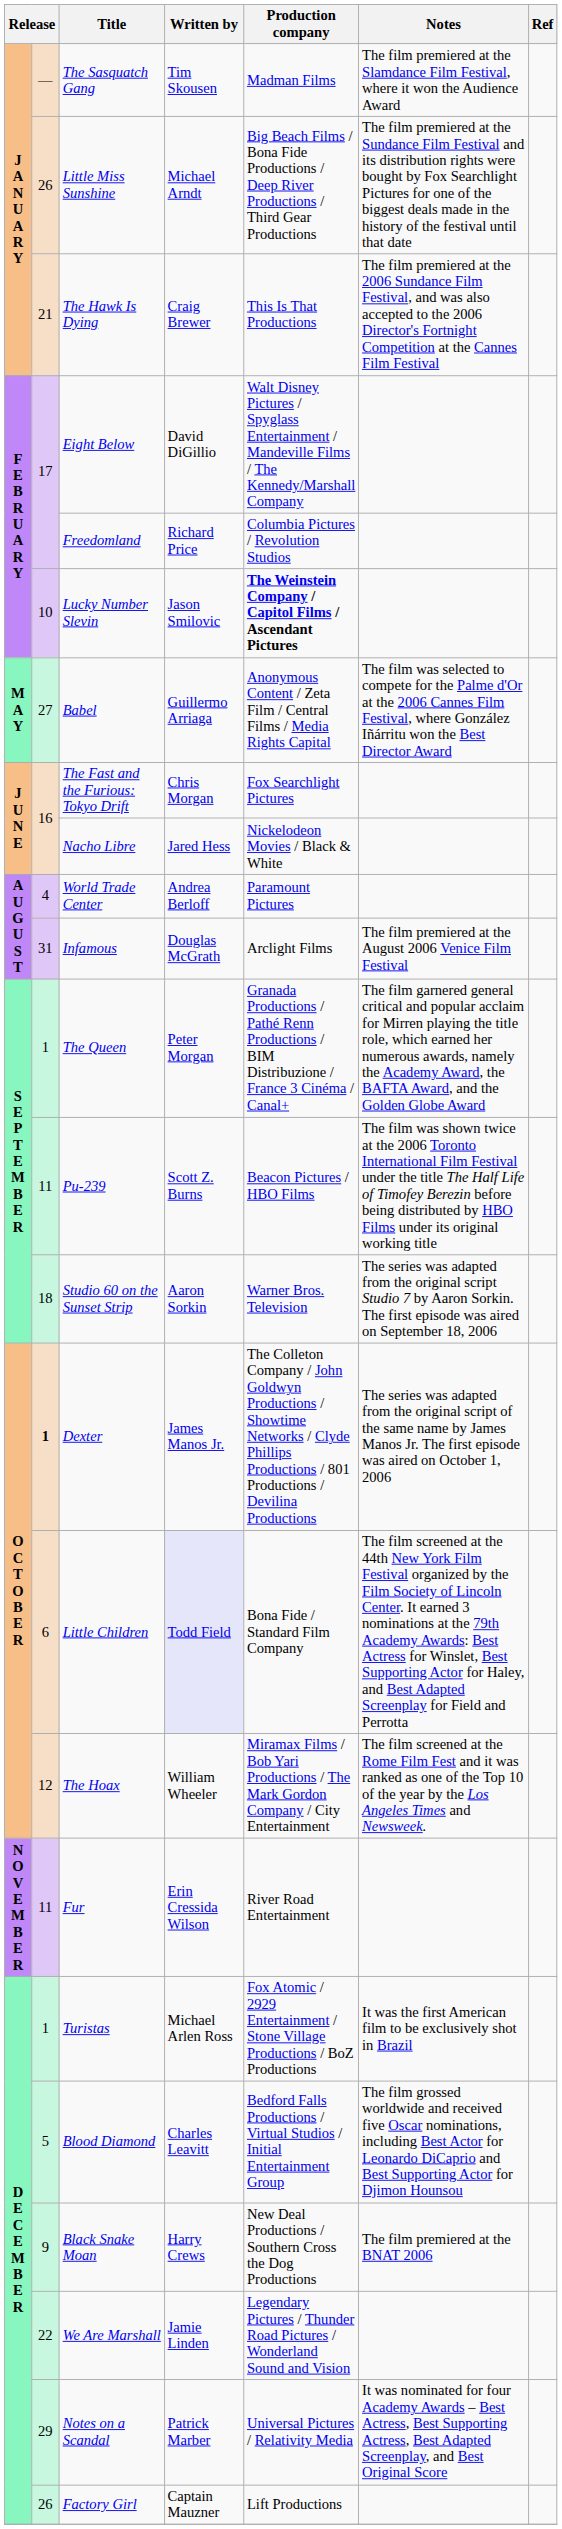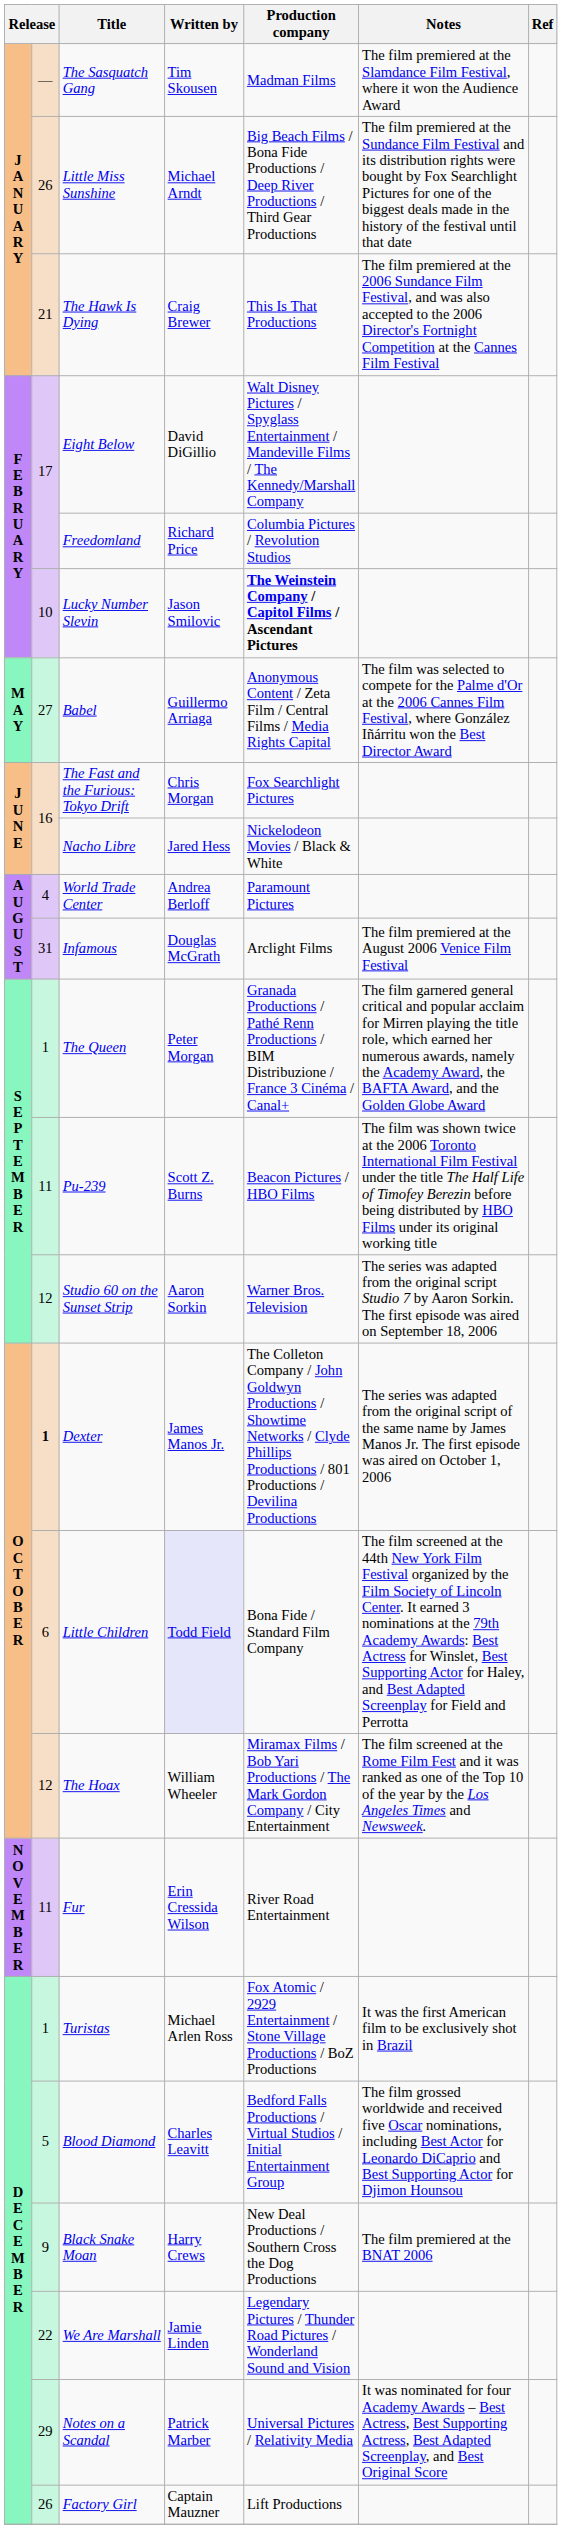(45, 1299) 18 -> (45, 1299) 12
